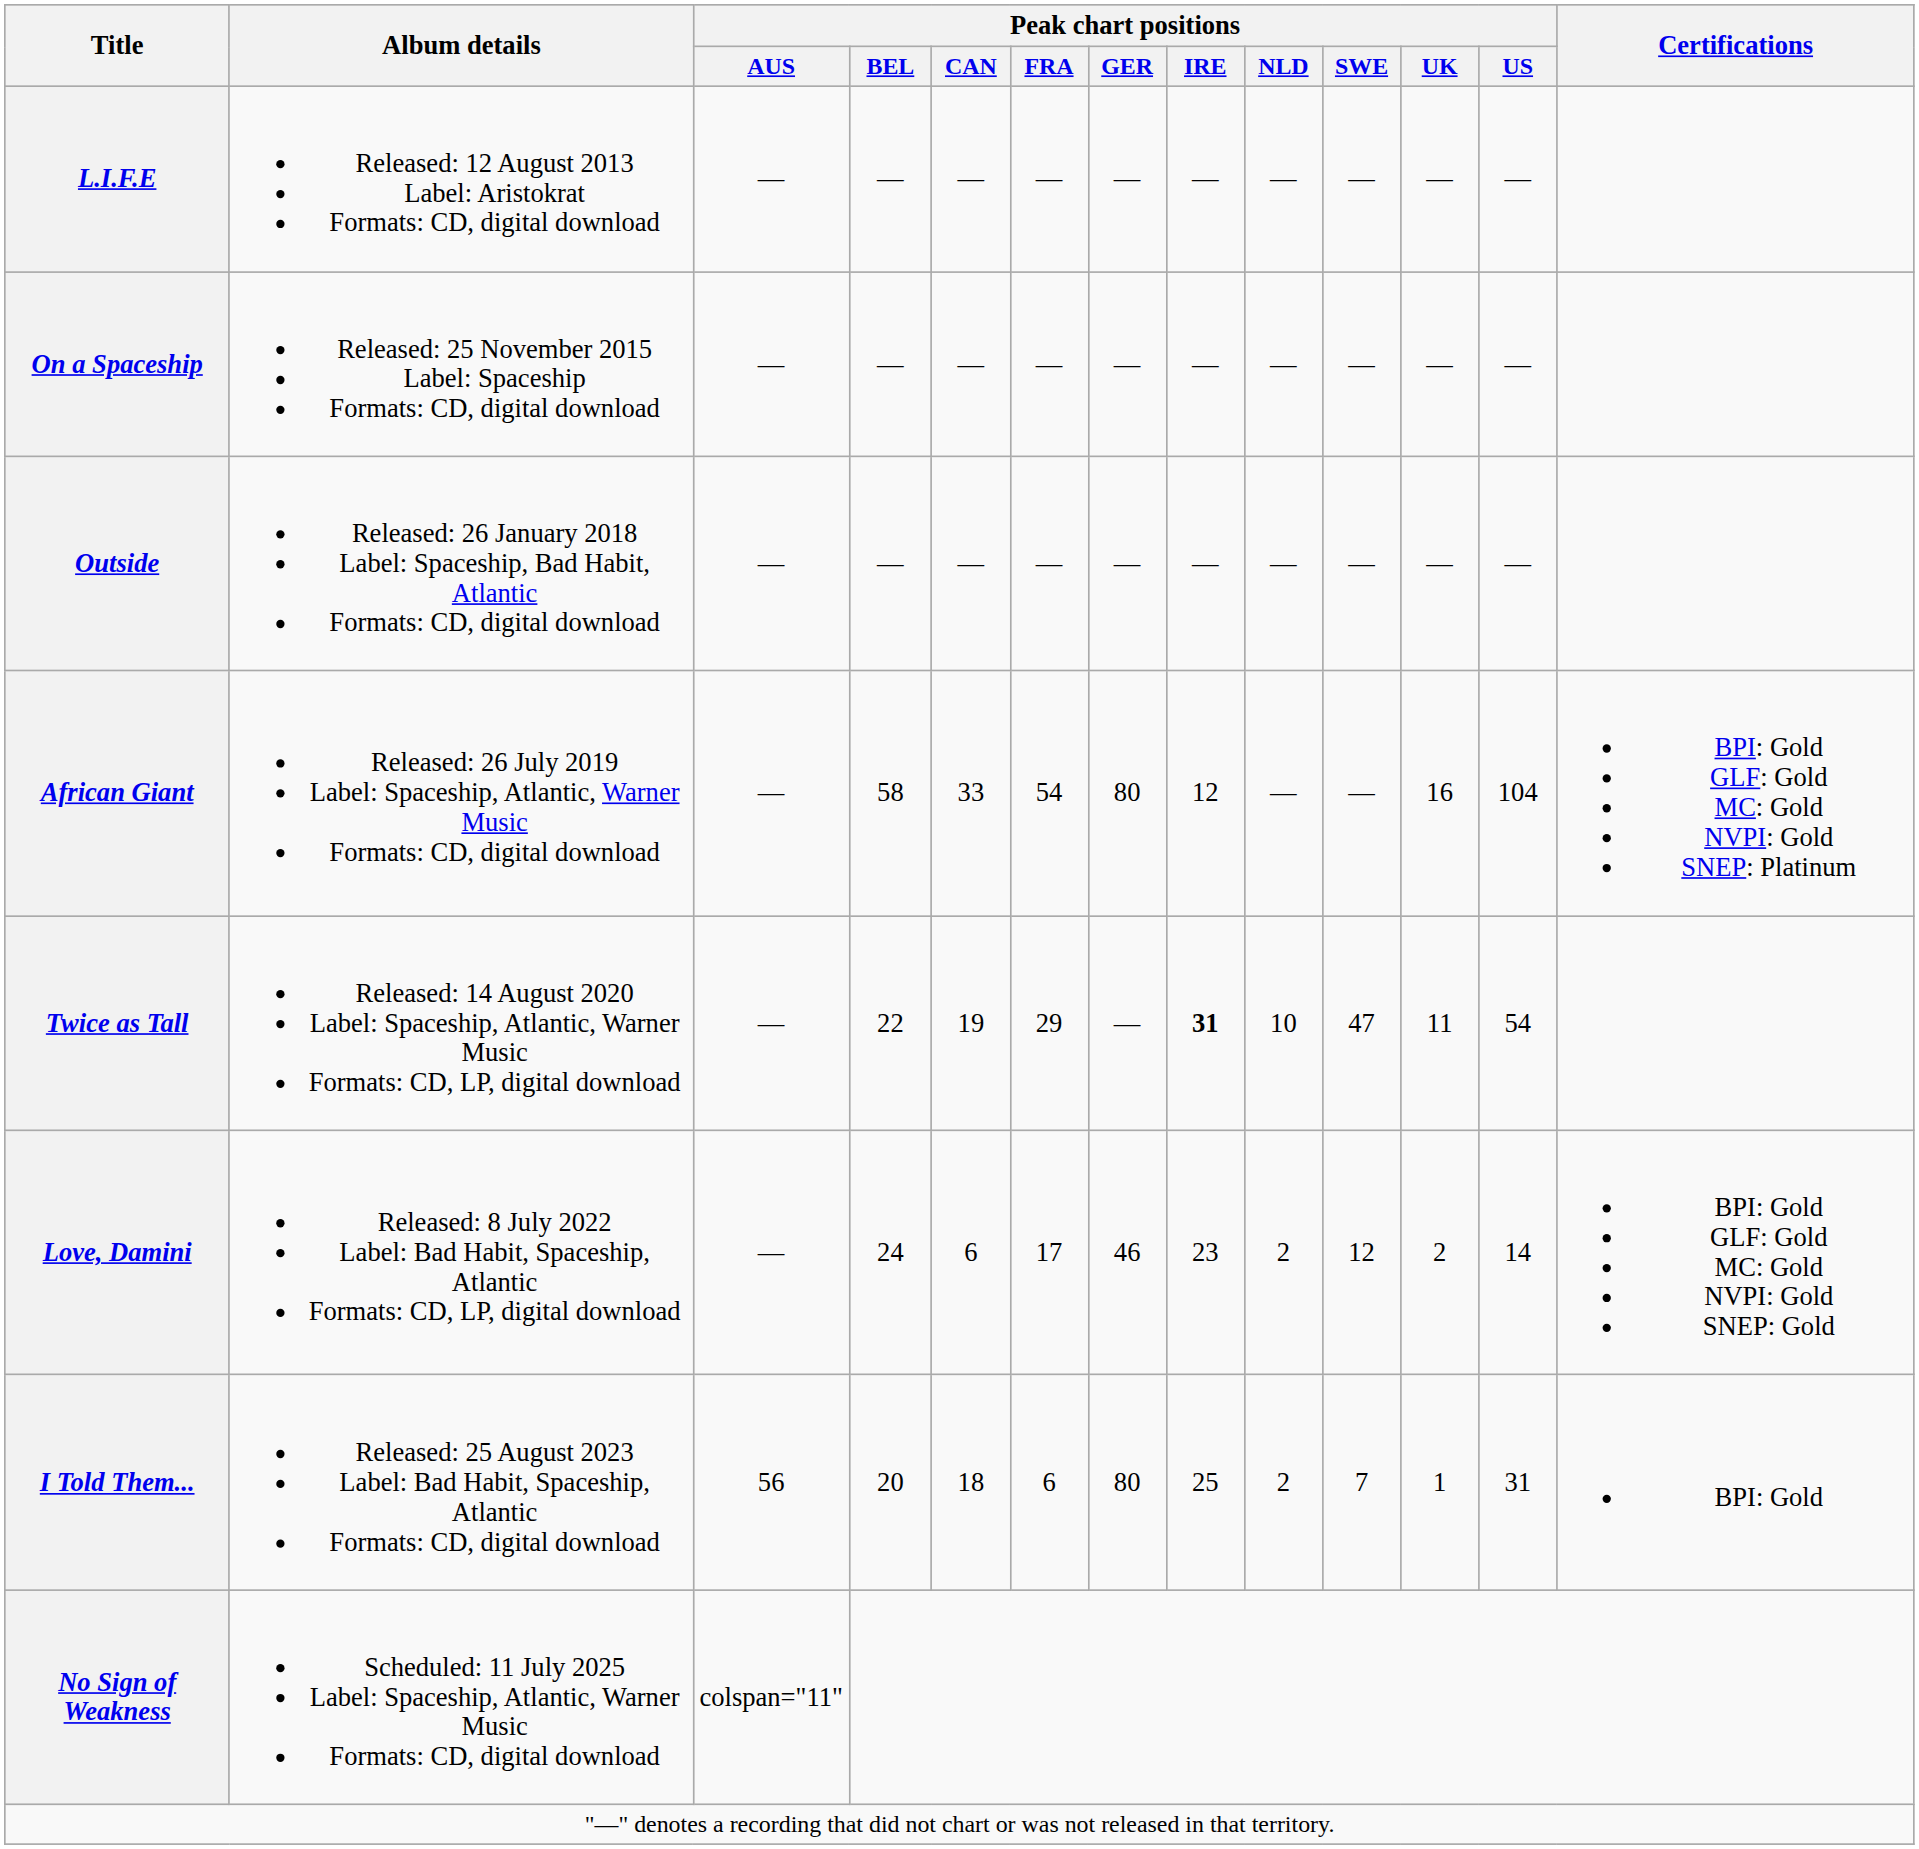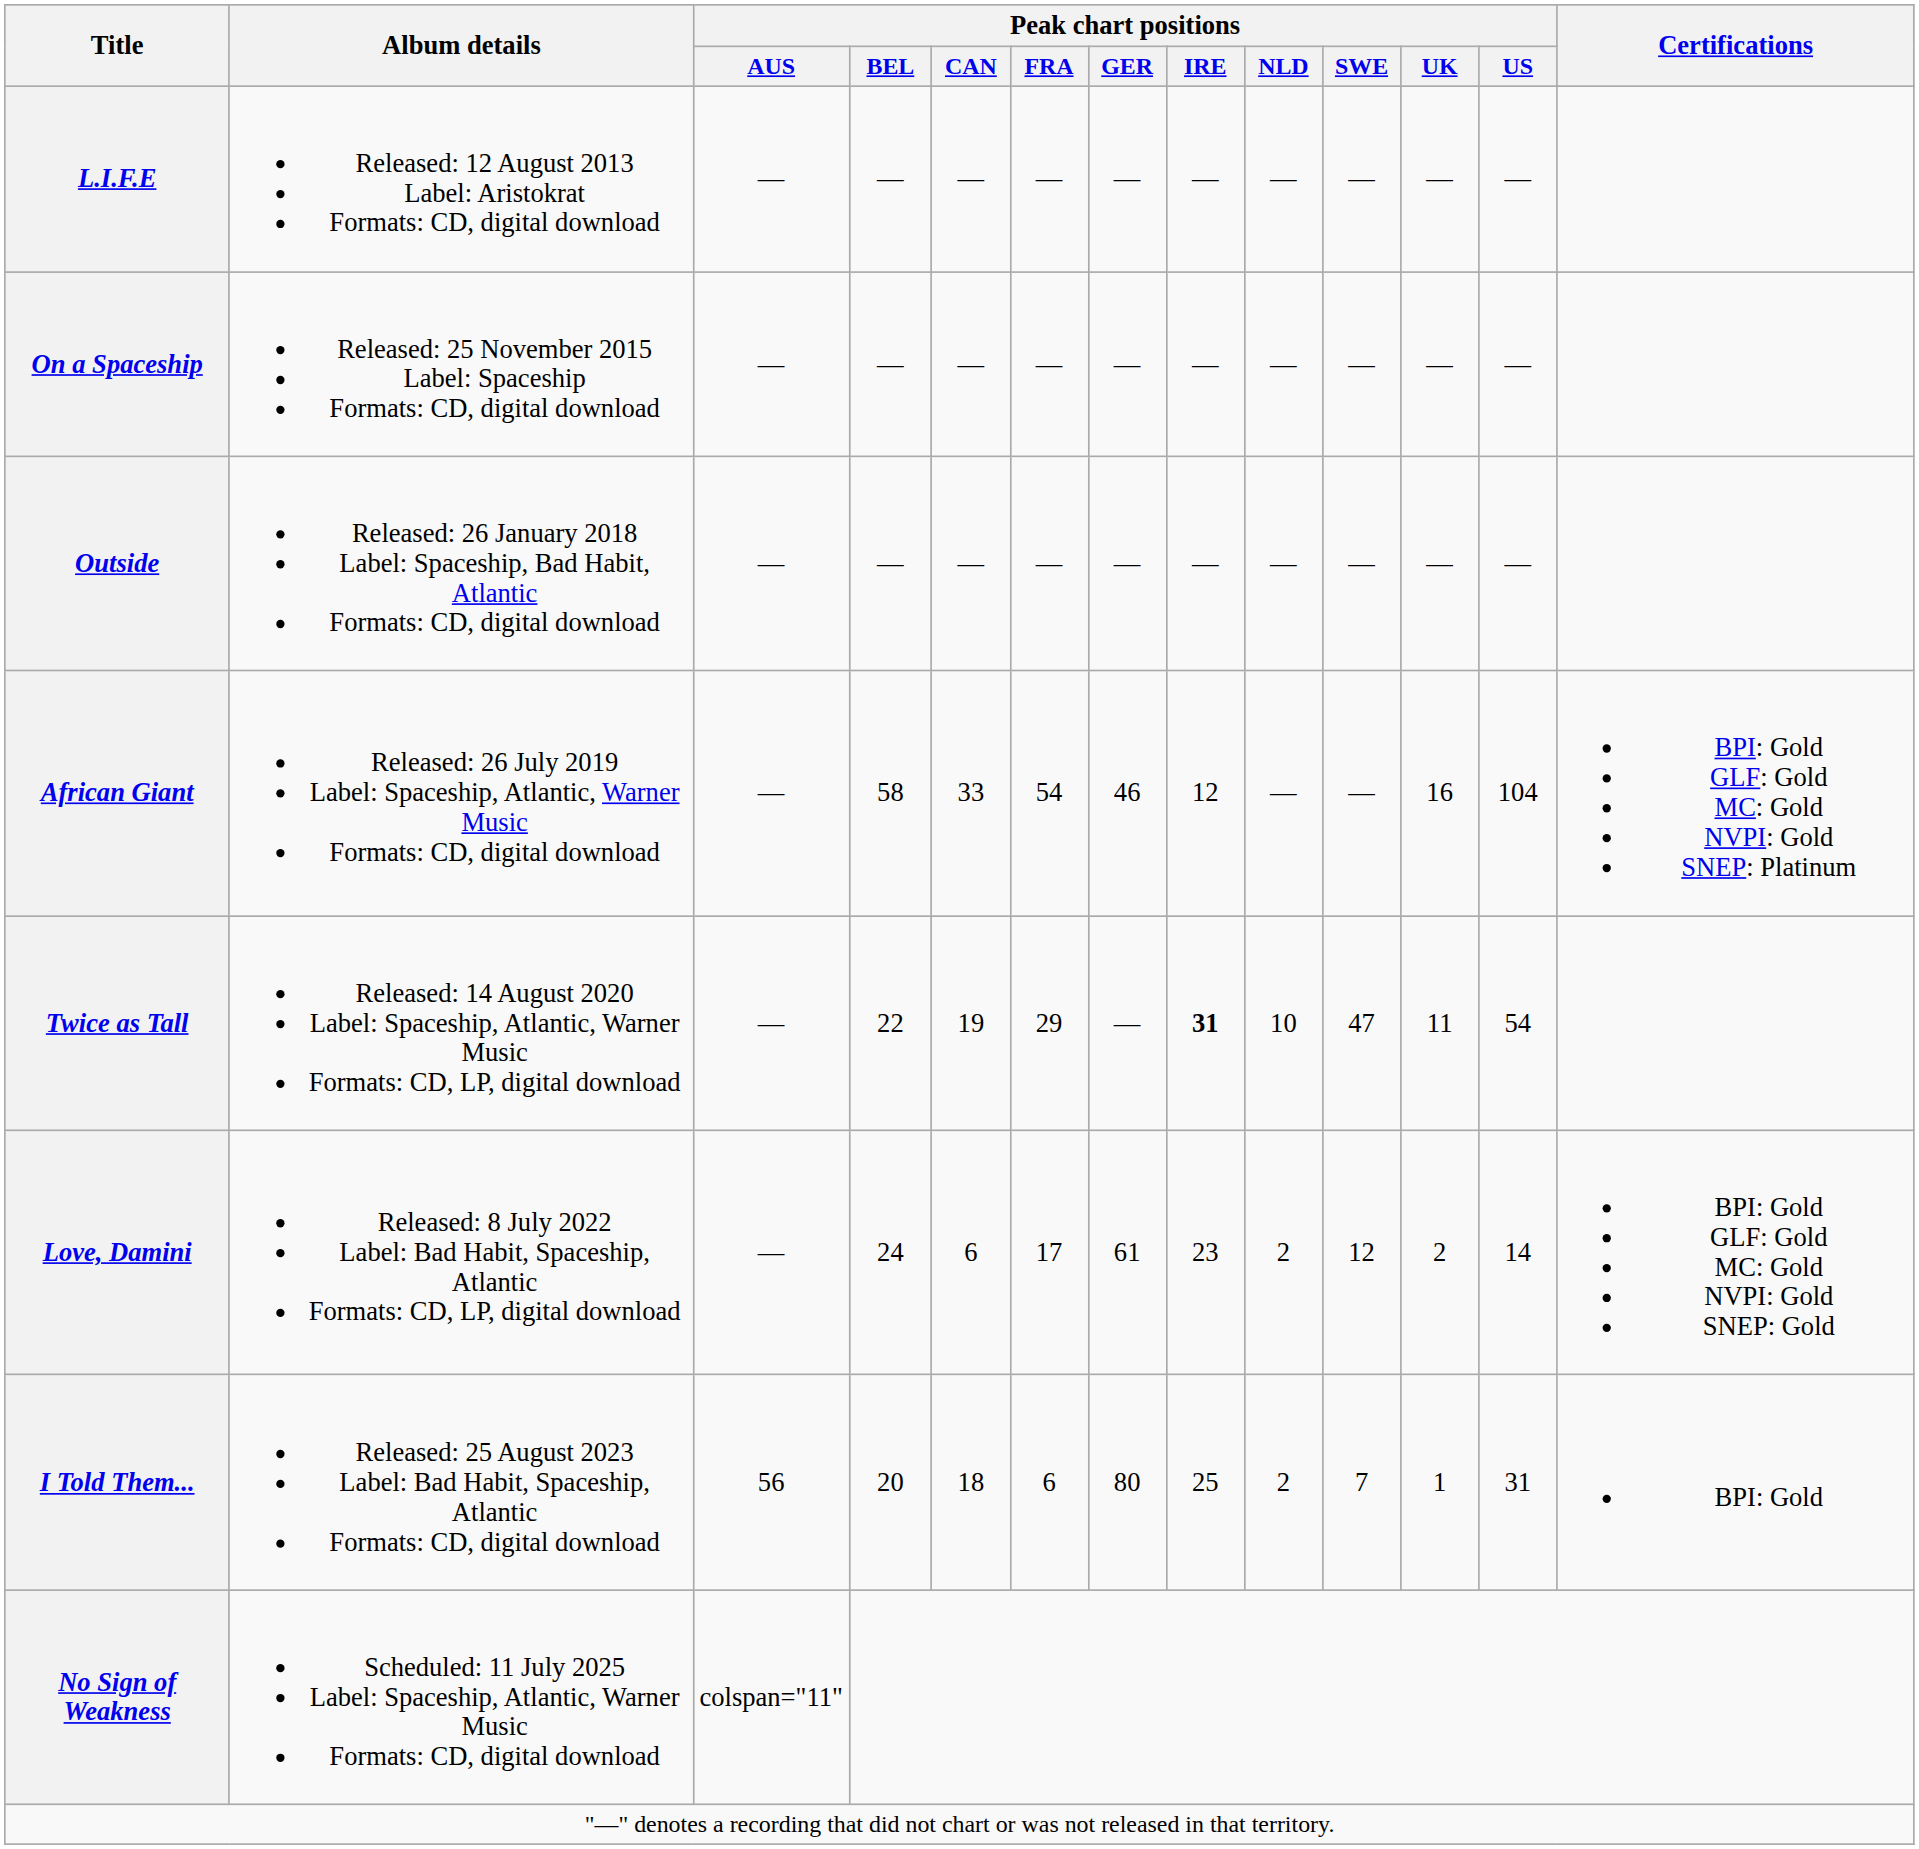(1127, 792) 80 -> (1127, 792) 46
(1127, 1252) 46 -> (1127, 1252) 61
